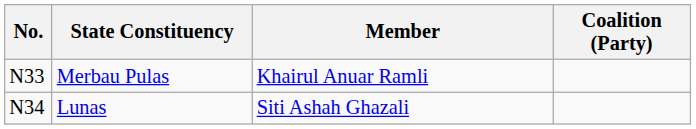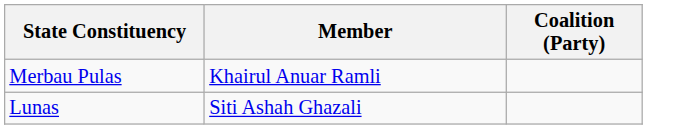- column: (28, 32)
